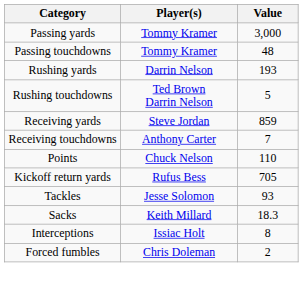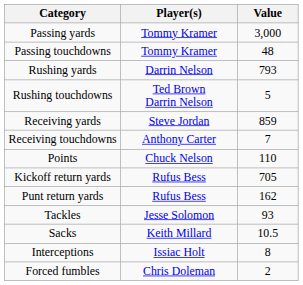(268, 70) 193 -> (268, 70) 793
+ row: (63, 196)
(268, 214) 18.3 -> (268, 233) 10.5
